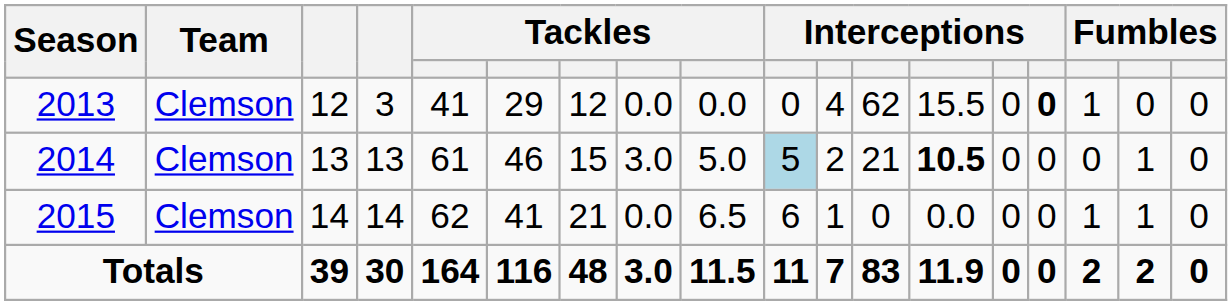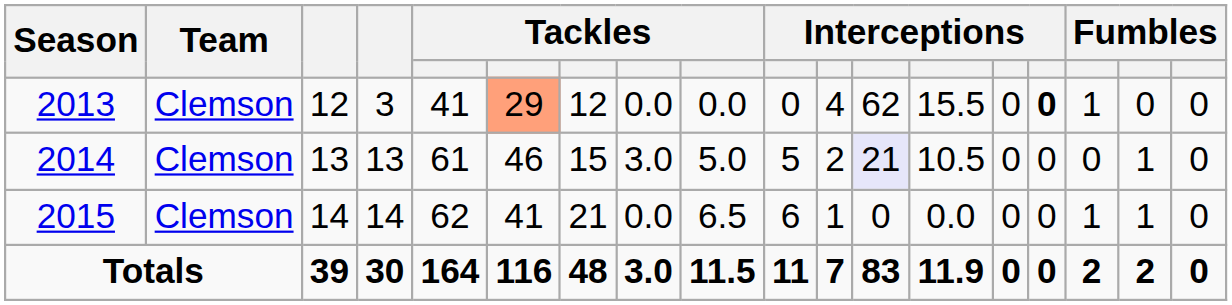(524, 104) no background -> (524, 104) lightsalmon background
(790, 160) lightblue background -> (790, 160) no background
(881, 160) no background -> (881, 160) lavender background
(951, 160) bold -> (951, 160) normal
